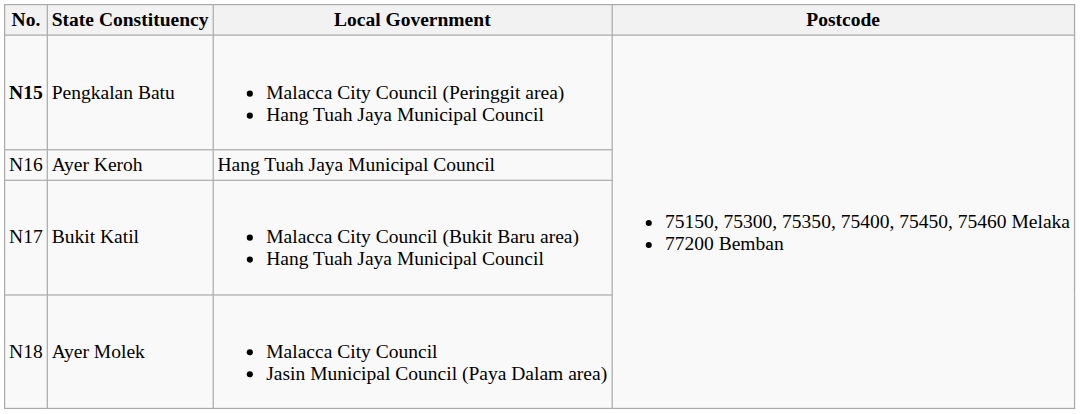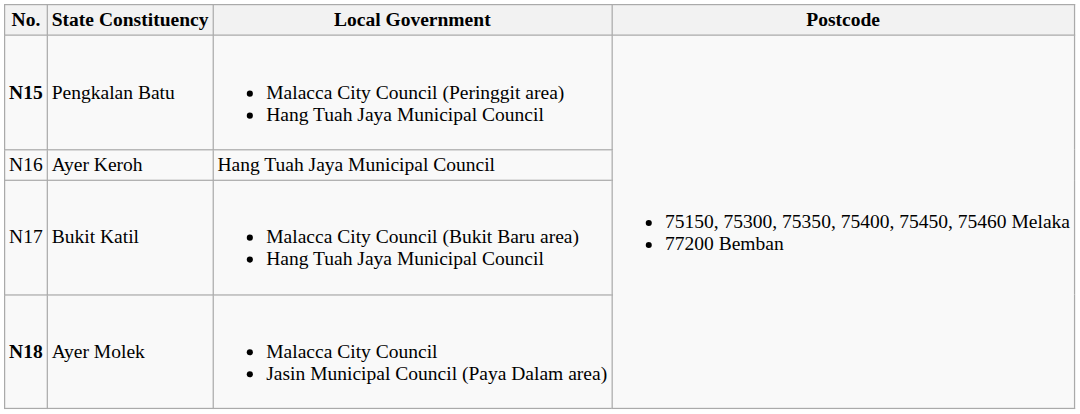(26, 351) normal -> (26, 351) bold
